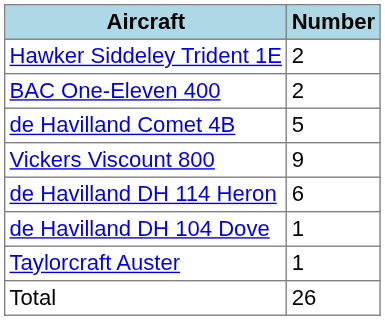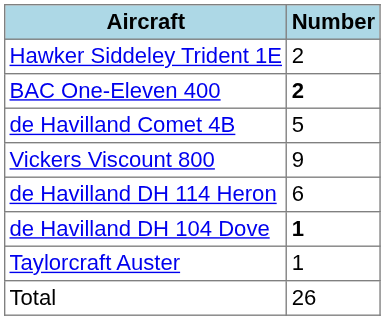(298, 90) normal -> (298, 90) bold
(298, 228) normal -> (298, 228) bold
